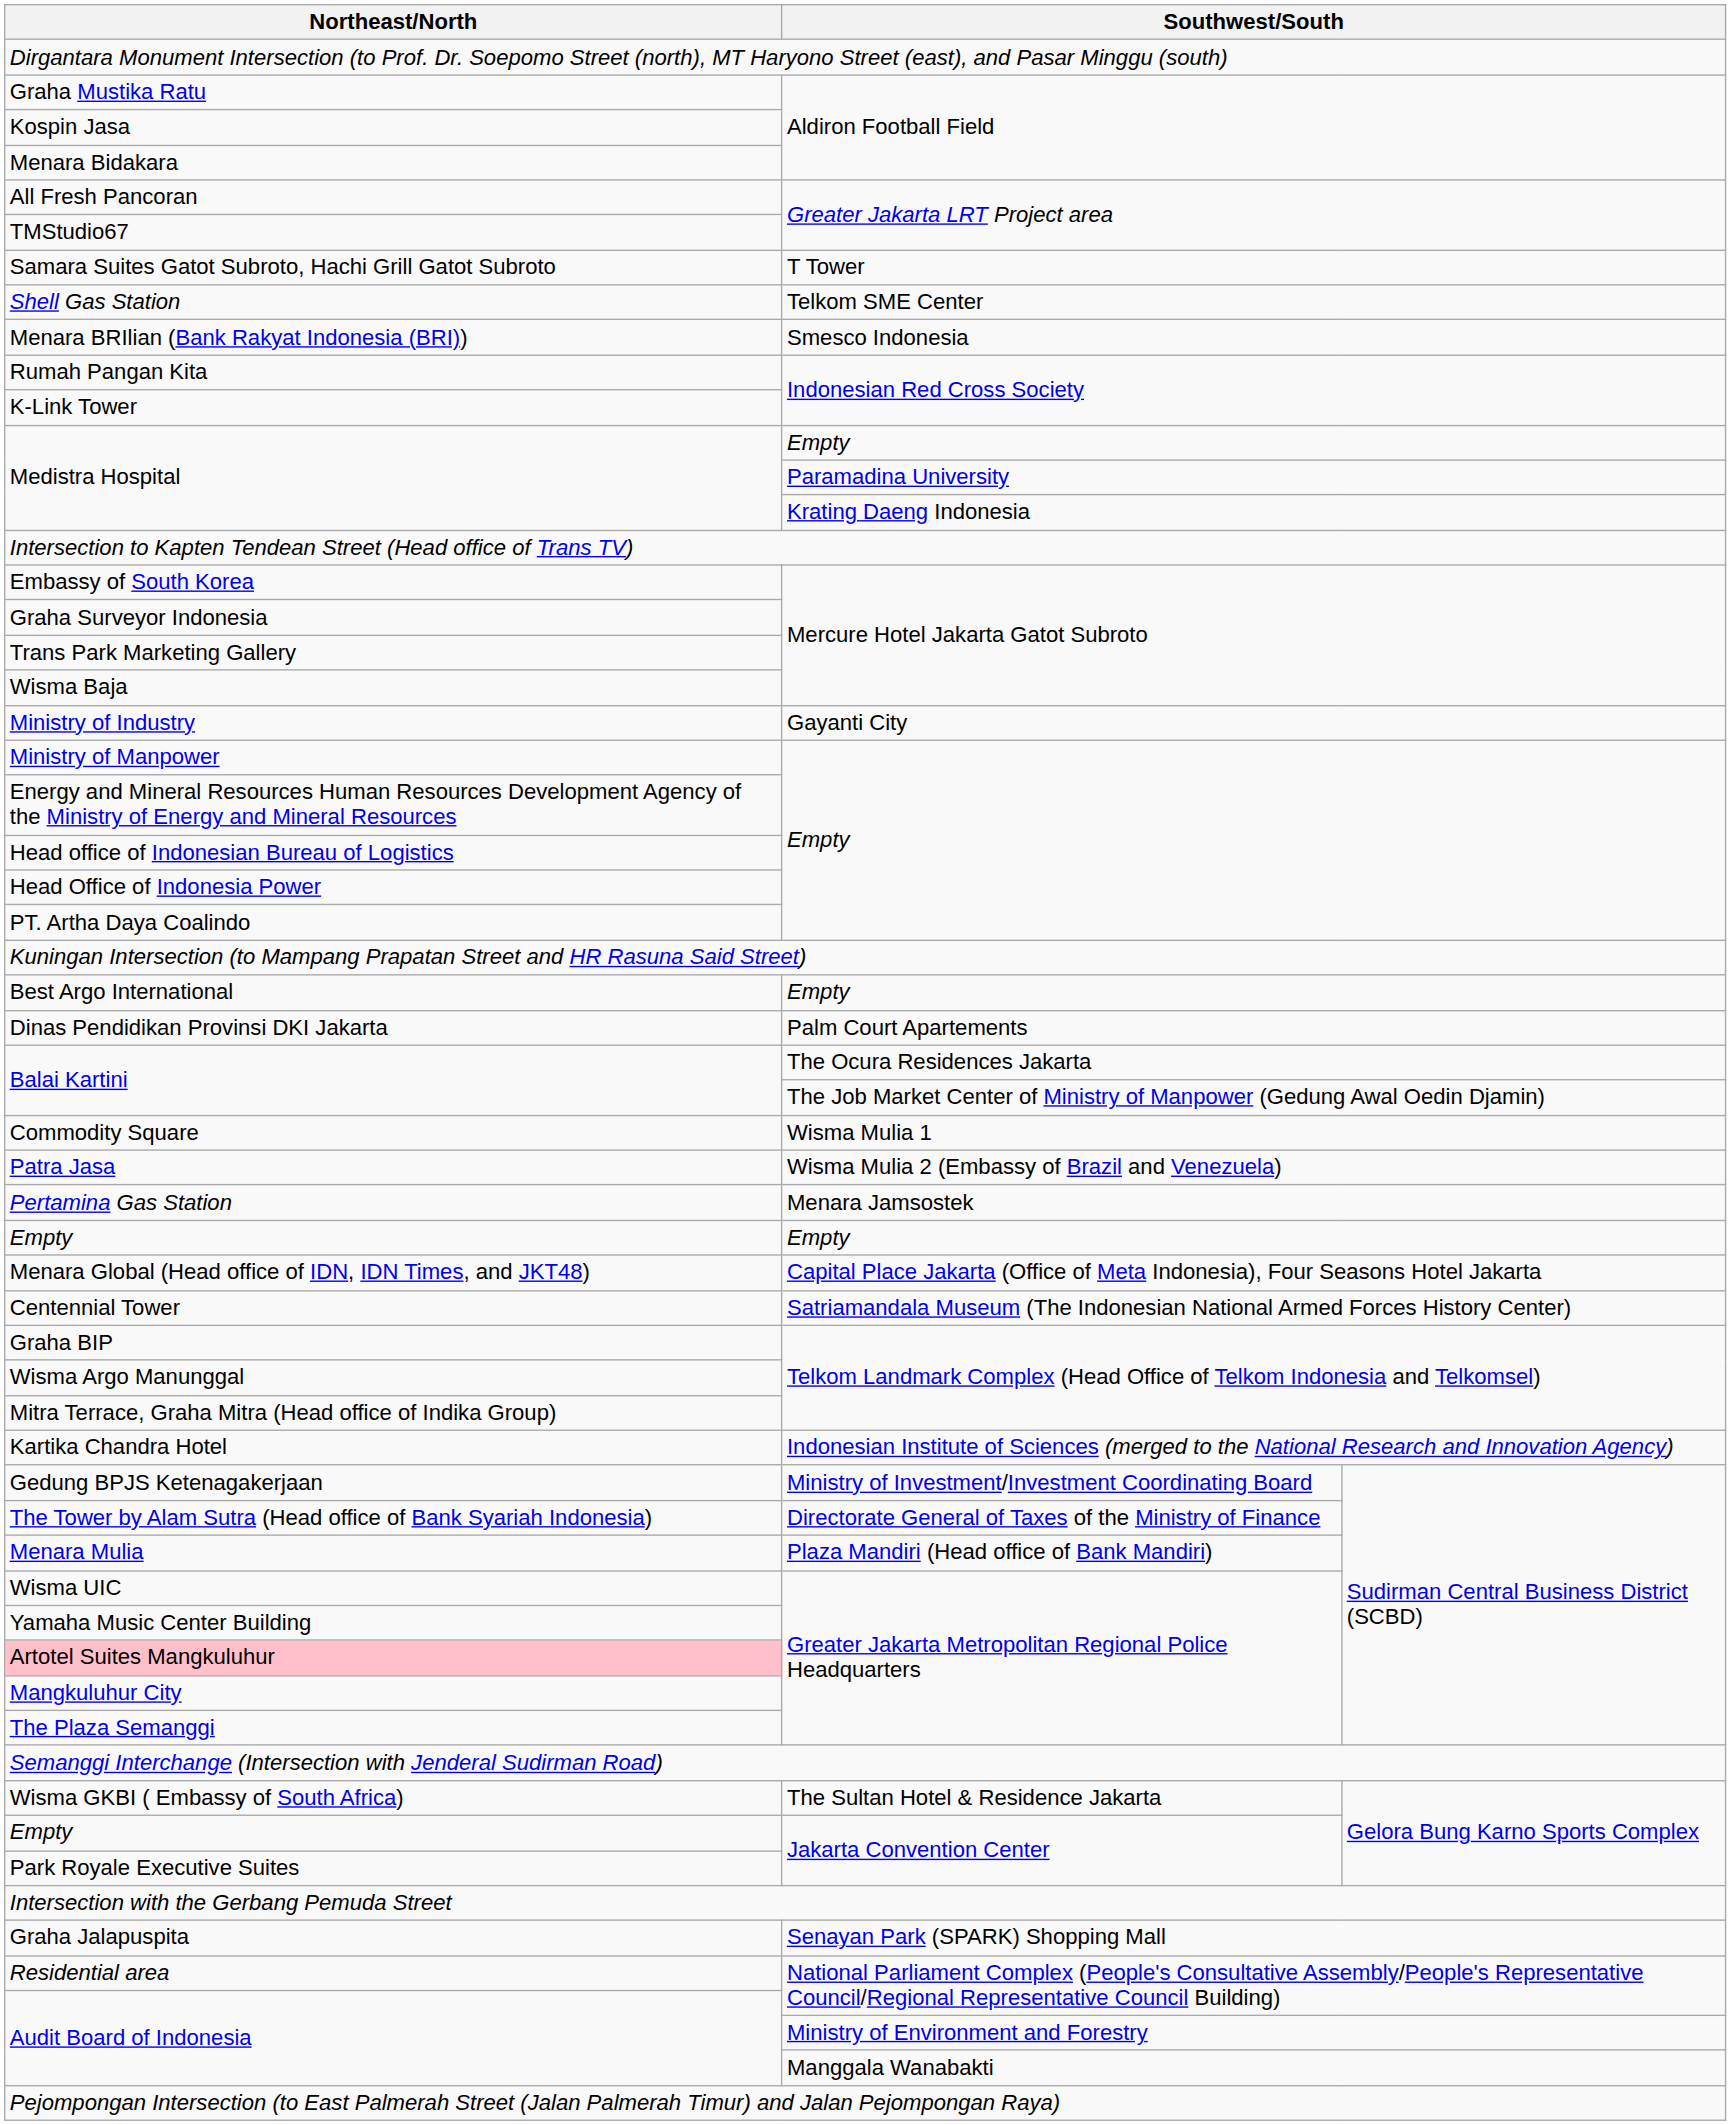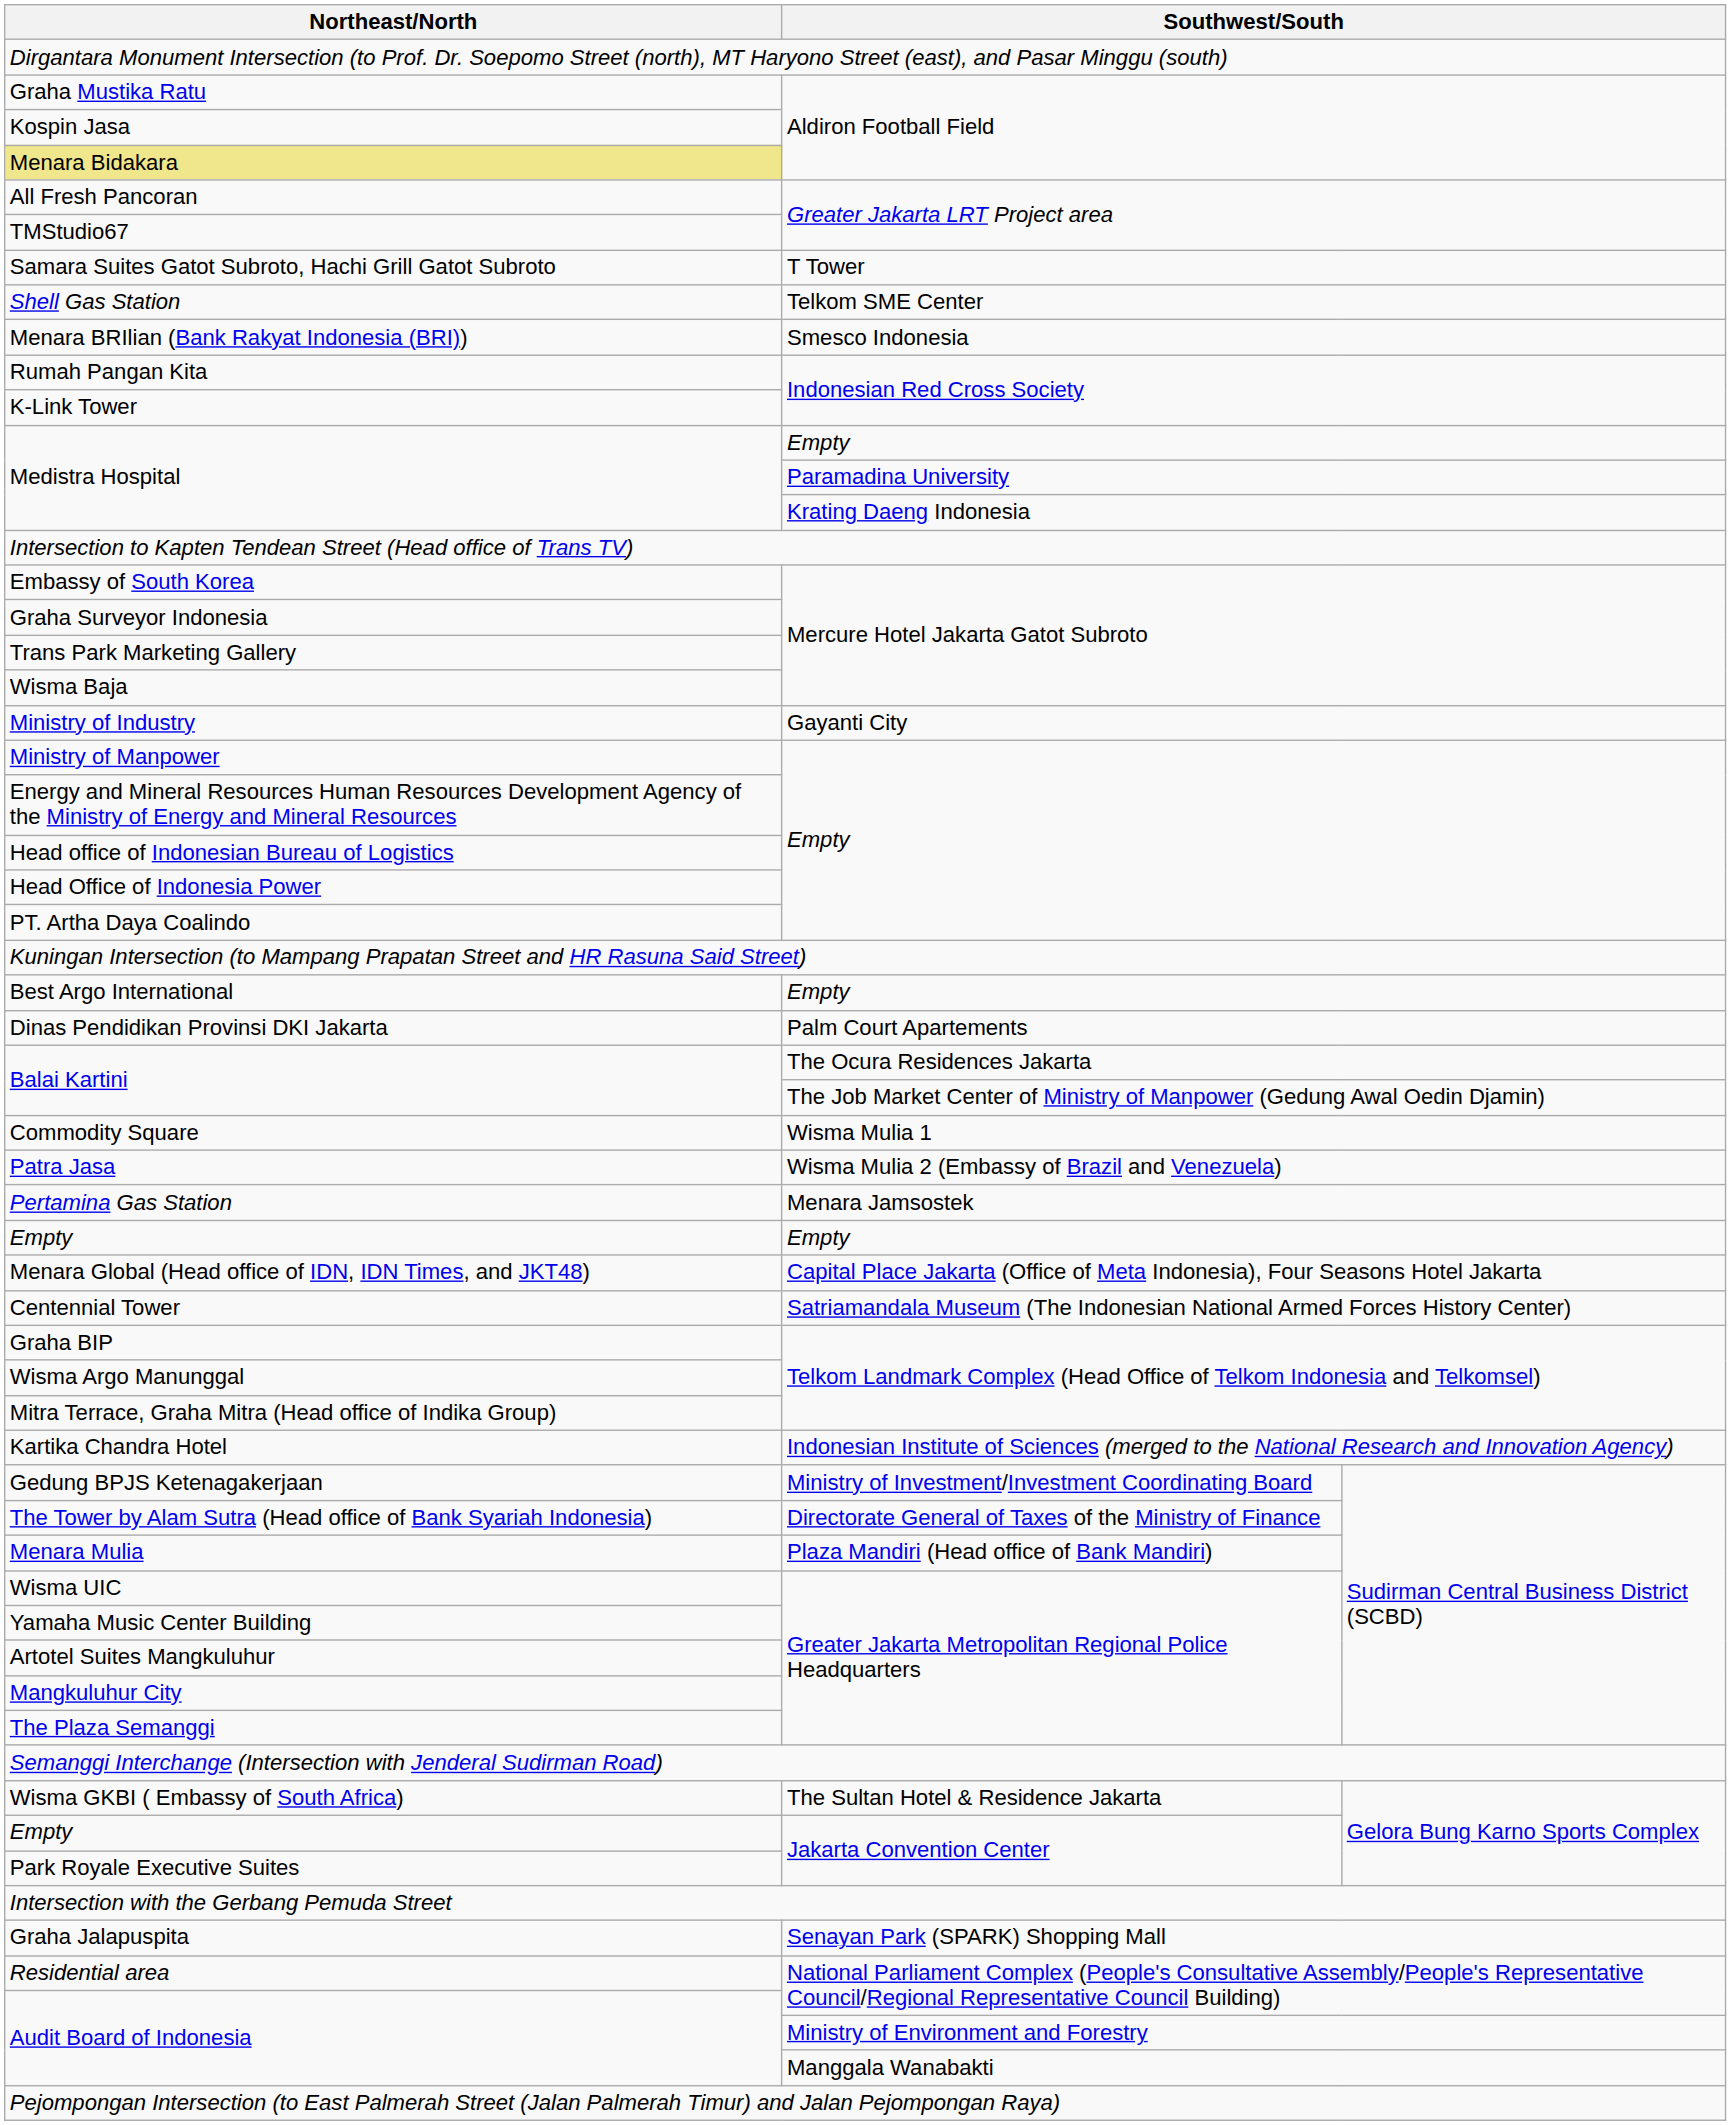(94, 162) no background -> (94, 162) khaki background
(142, 1657) pink background -> (142, 1657) no background
